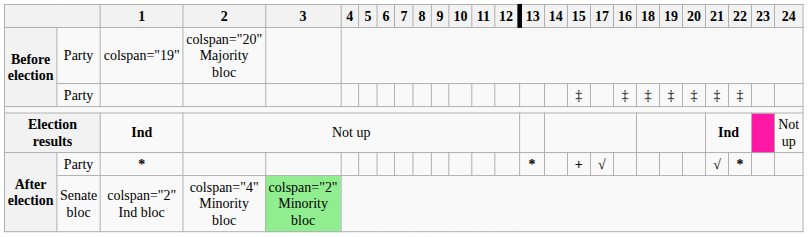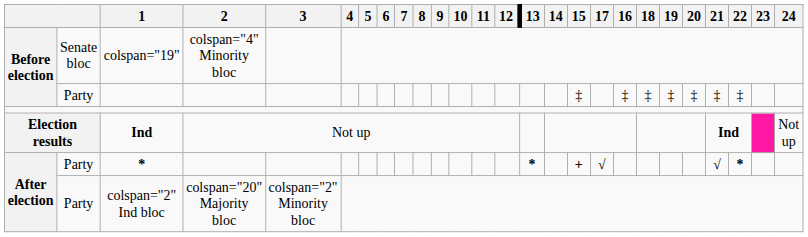(79, 55) Party -> (79, 55) Senate bloc
(224, 55) colspan="20" Majority bloc -> (224, 55) colspan="4" Minority bloc
(79, 204) Senate bloc -> (79, 204) Party
(224, 204) colspan="4" Minority bloc -> (224, 204) colspan="20" Majority bloc
(303, 204) lightgreen background -> (303, 204) no background
